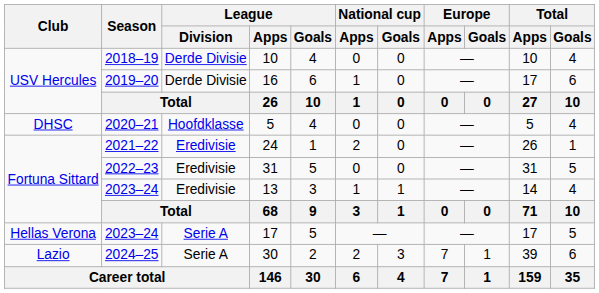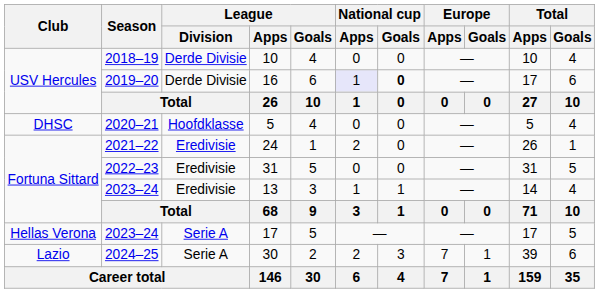(356, 80) no background -> (356, 80) lavender background
(401, 80) normal -> (401, 80) bold
